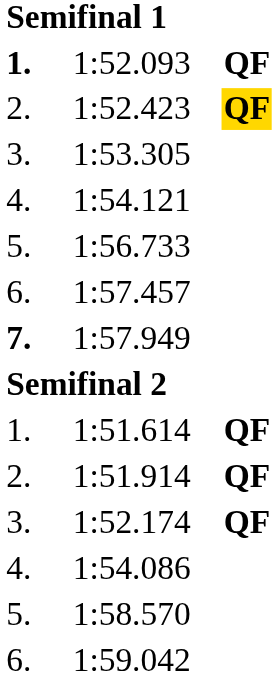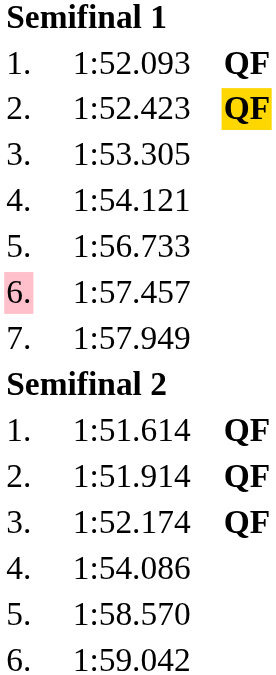(19, 62) bold -> (19, 62) normal
(19, 292) no background -> (19, 292) pink background
(19, 338) bold -> (19, 338) normal
